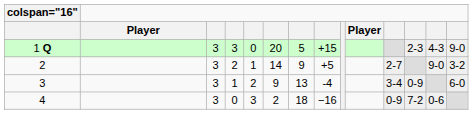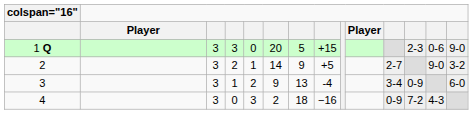(436, 48) 4-3 -> (436, 48) 0-6
(436, 100) 0-6 -> (436, 100) 4-3
